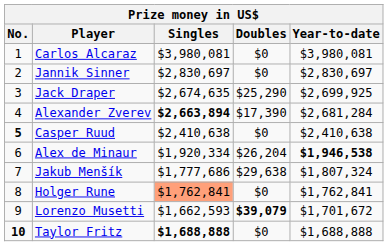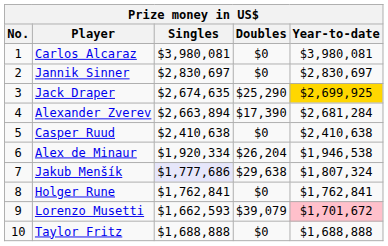(336, 93) no background -> (336, 93) gold background
(194, 113) bold -> (194, 113) normal
(18, 133) bold -> (18, 133) normal
(336, 152) bold -> (336, 152) normal
(194, 172) no background -> (194, 172) lavender background
(194, 192) lightsalmon background -> (194, 192) no background
(261, 211) bold -> (261, 211) normal
(336, 211) no background -> (336, 211) pink background
(18, 231) bold -> (18, 231) normal
(194, 231) bold -> (194, 231) normal
